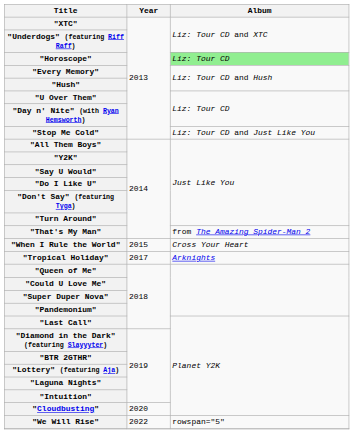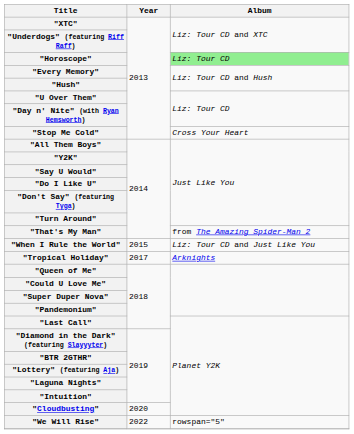(244, 132) Liz: Tour CD and Just Like You -> (210, 132) Cross Your Heart
(210, 245) Cross Your Heart -> (244, 245) Liz: Tour CD and Just Like You
